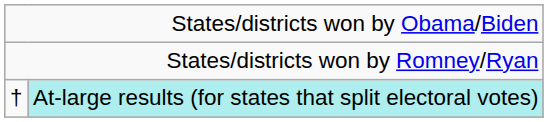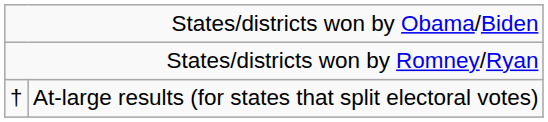(286, 98) paleturquoise background -> (286, 98) no background
